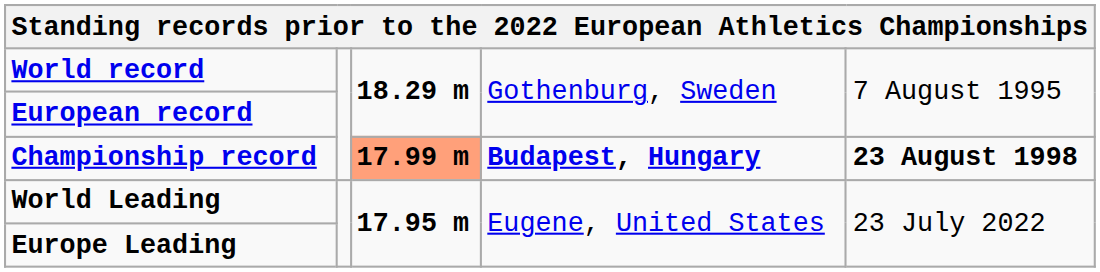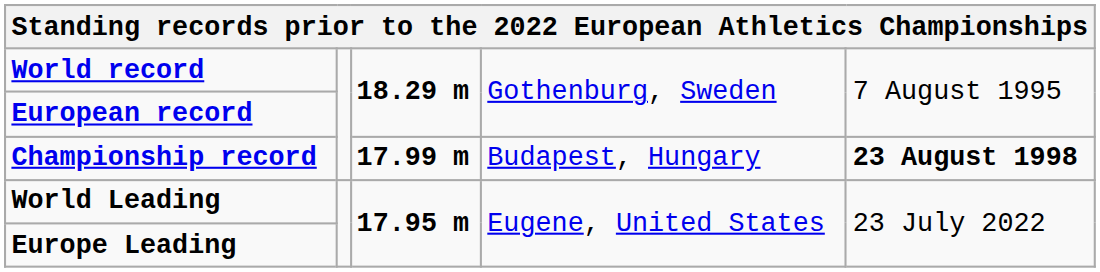(413, 158) lightsalmon background -> (413, 158) no background
(624, 158) bold -> (624, 158) normal
